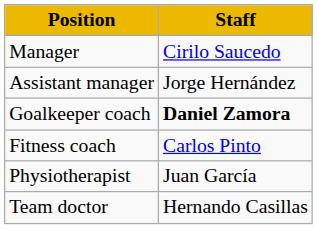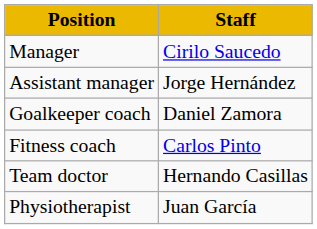(227, 113) bold -> (222, 113) normal
rows swapped: (70, 176) <-> (58, 207)
